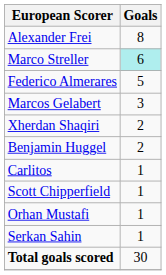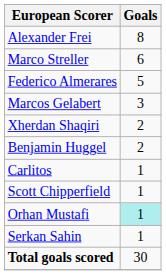(140, 59) paleturquoise background -> (140, 59) no background
(140, 214) no background -> (140, 214) paleturquoise background
